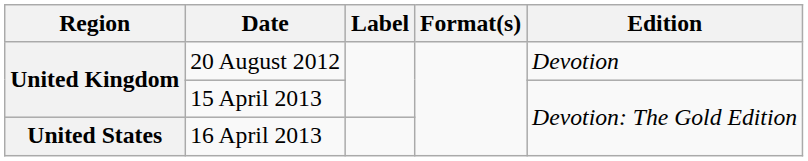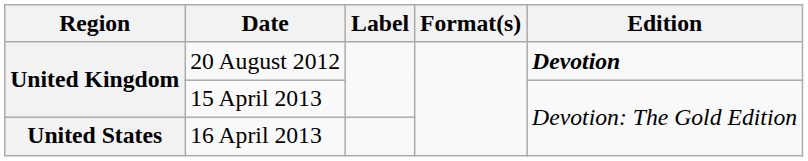(576, 60) normal -> (576, 60) bold
